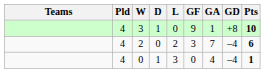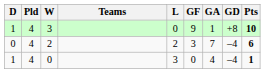columns swapped: (59, 12) <-> (158, 12)
